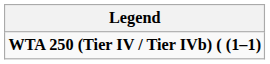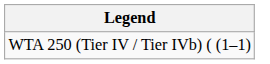(135, 45) bold -> (130, 45) normal
